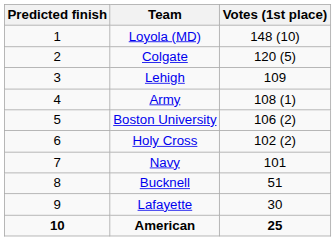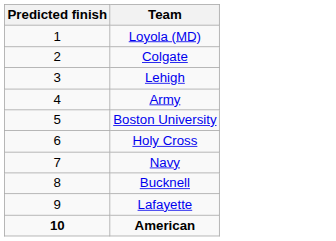- column: (275, 15)
